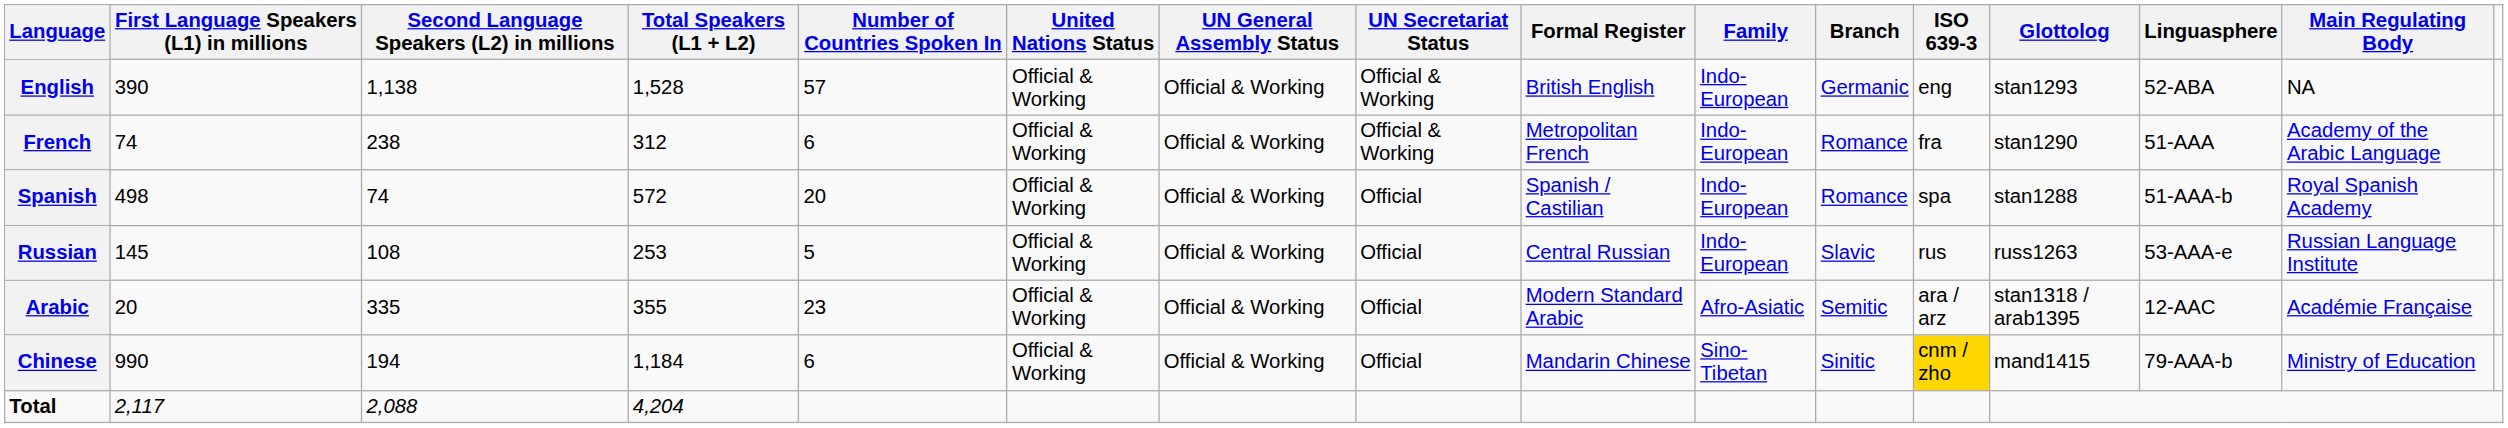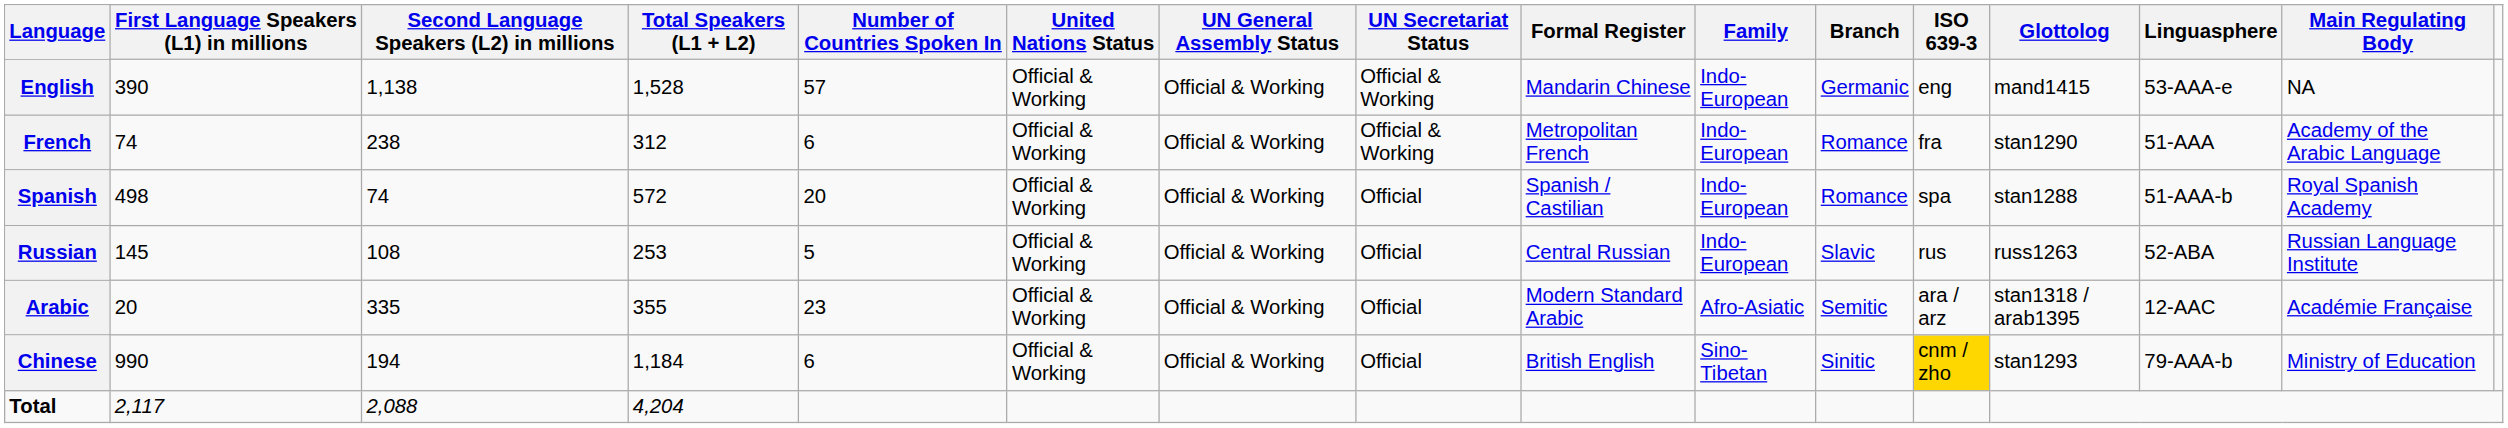(1590, 87) British English -> (1608, 87) Mandarin Chinese
(2036, 87) stan1293 -> (2042, 87) mand1415
(2179, 87) 52-ABA -> (2188, 87) 53-AAA-e
(2188, 252) 53-AAA-e -> (2179, 252) 52-ABA
(1608, 362) Mandarin Chinese -> (1590, 362) British English
(2042, 362) mand1415 -> (2036, 362) stan1293
